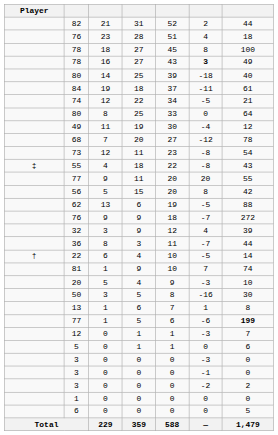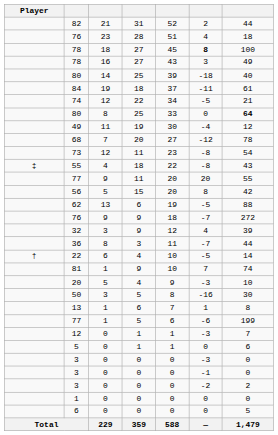(206, 50) normal -> (206, 50) bold
(206, 62) bold -> (206, 62) normal
(248, 114) normal -> (248, 114) bold
(248, 321) bold -> (248, 321) normal
